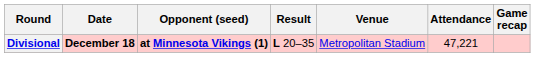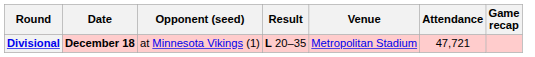(204, 43) bold -> (200, 43) normal
(461, 43) 47,221 -> (453, 43) 47,721
